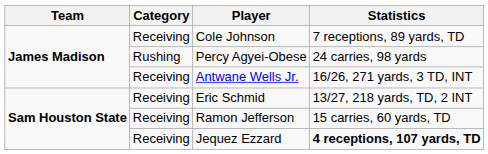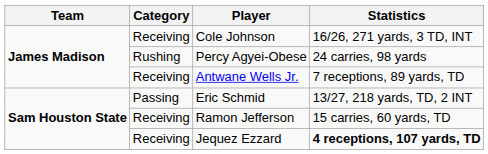(389, 36) 7 receptions, 89 yards, TD -> (392, 36) 16/26, 271 yards, 3 TD, INT
(392, 77) 16/26, 271 yards, 3 TD, INT -> (389, 77) 7 receptions, 89 yards, TD
(161, 97) Receiving -> (156, 97) Passing
